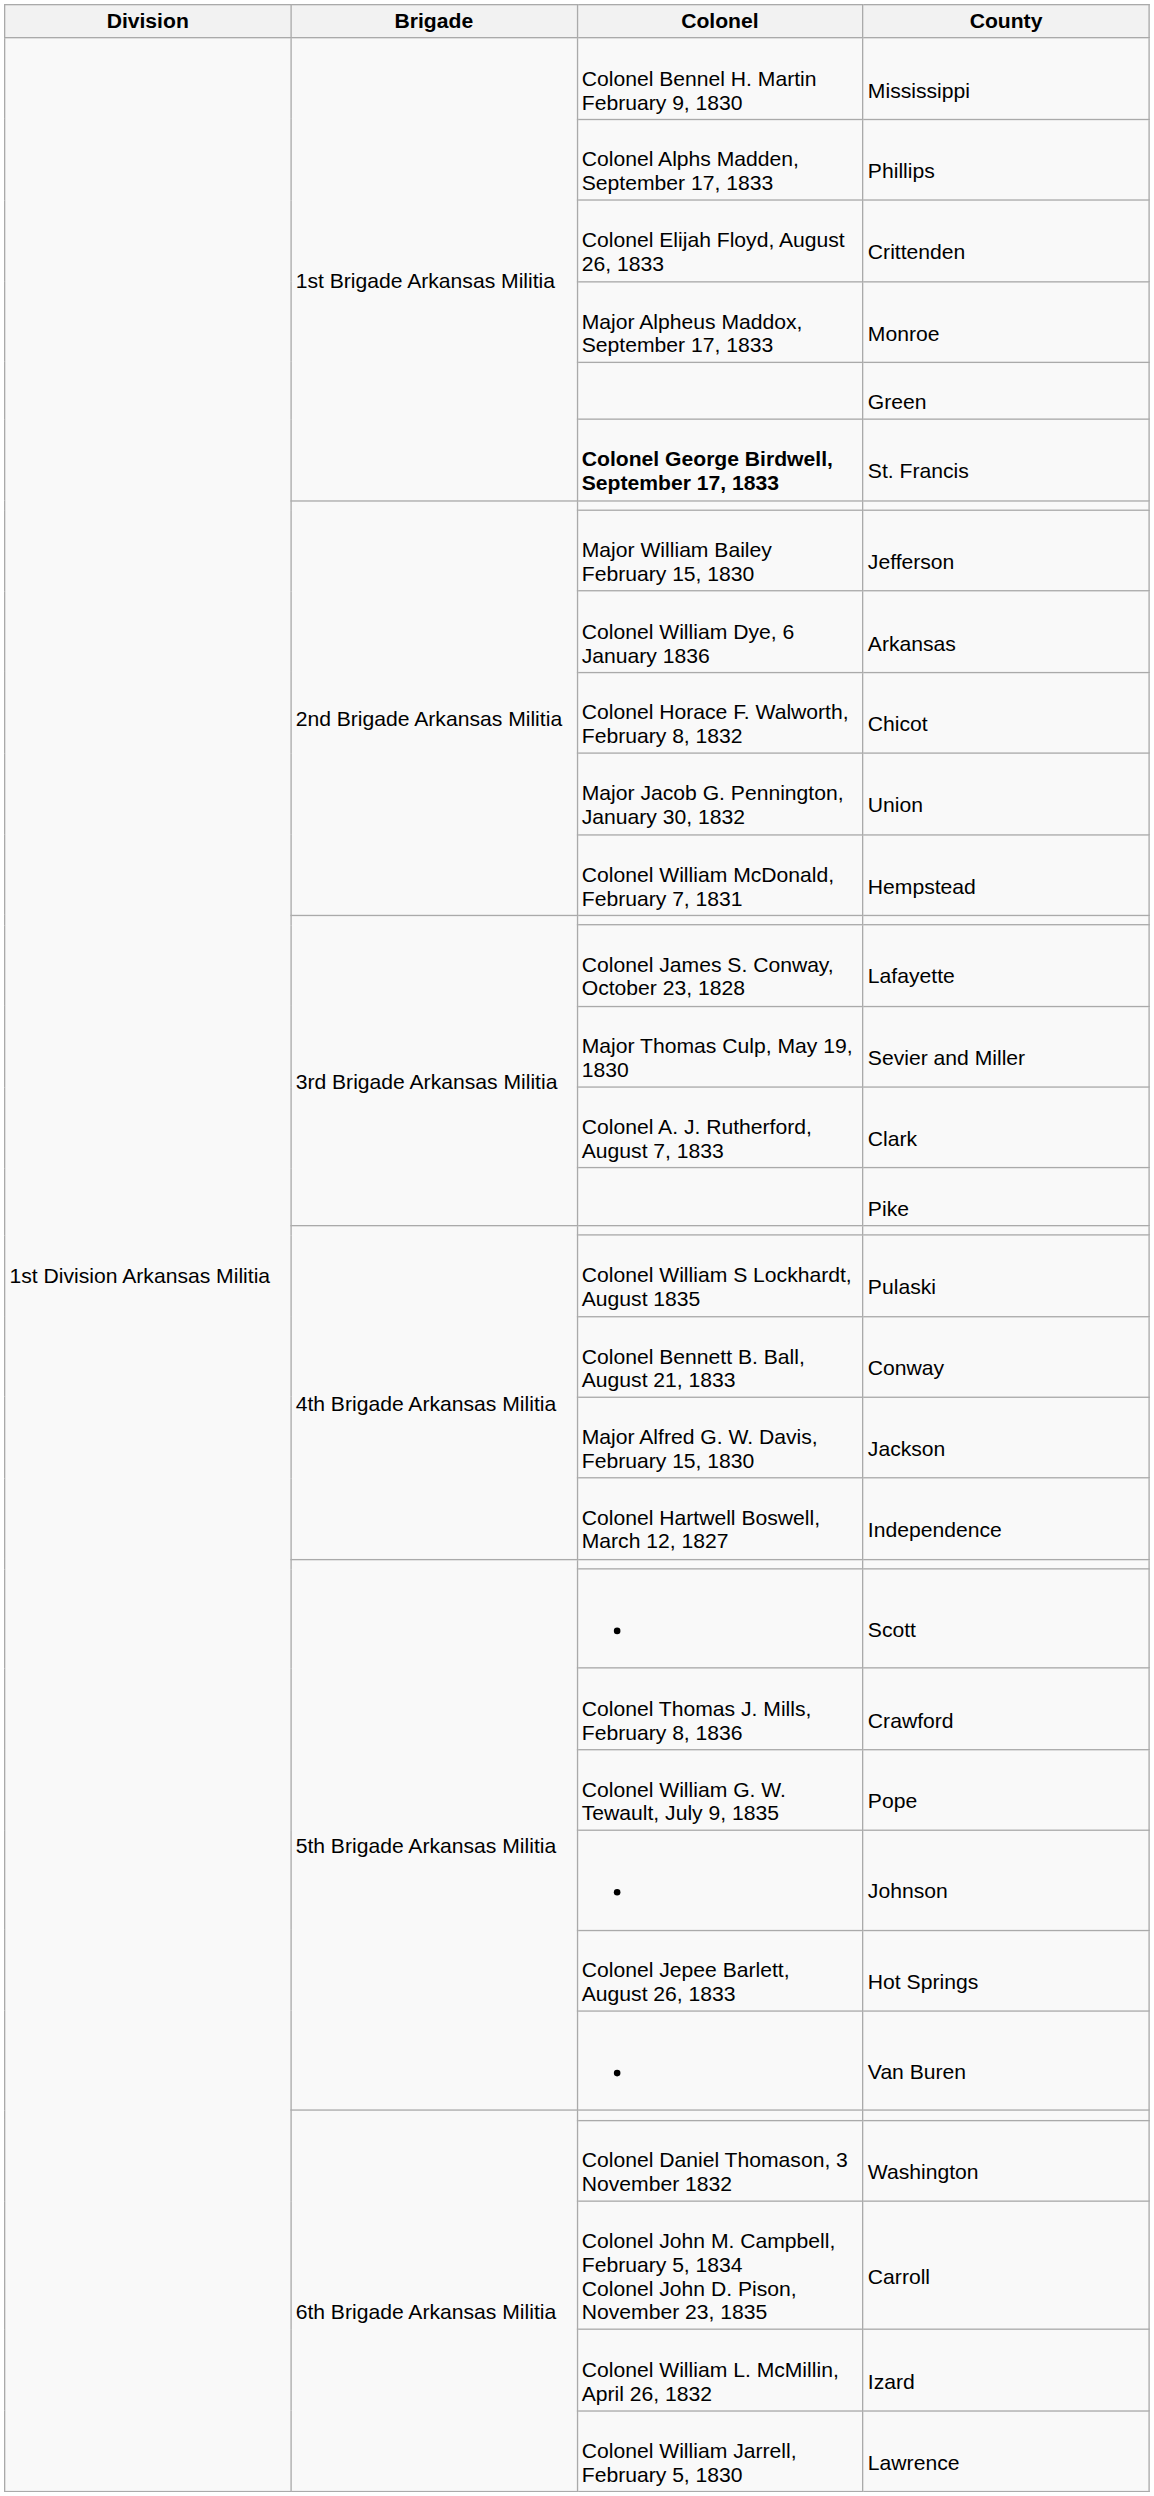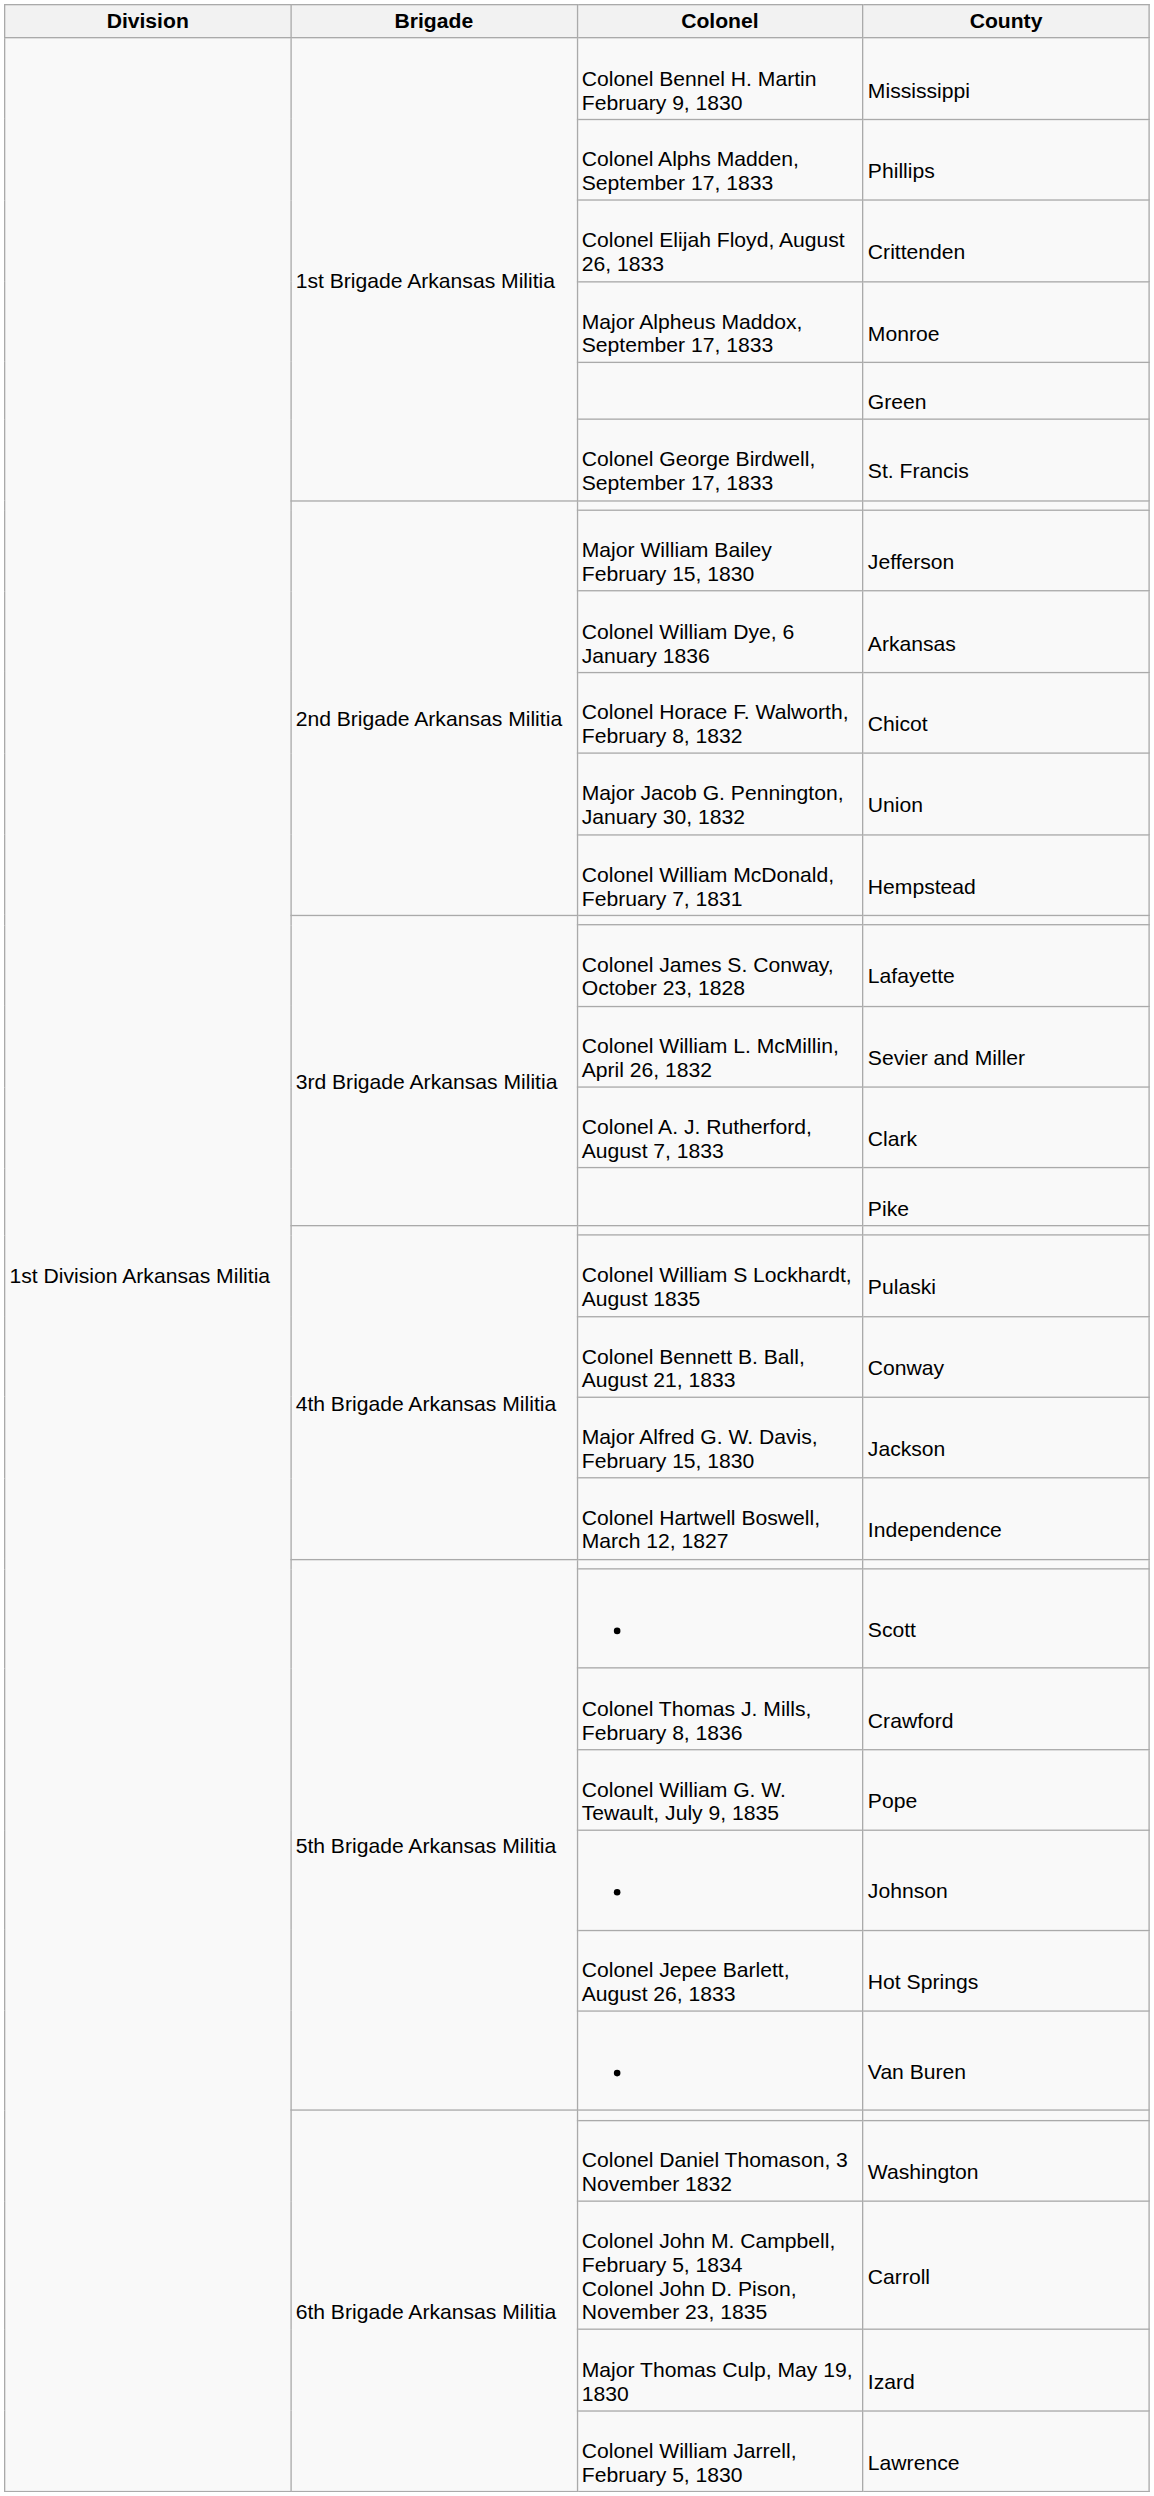(707, 471) bold -> (699, 471) normal
(717, 1058) Major Thomas Culp, May 19, 1830 -> (710, 1058) Colonel William L. McMillin, April 26, 1832
(710, 2381) Colonel William L. McMillin, April 26, 1832 -> (717, 2381) Major Thomas Culp, May 19, 1830
